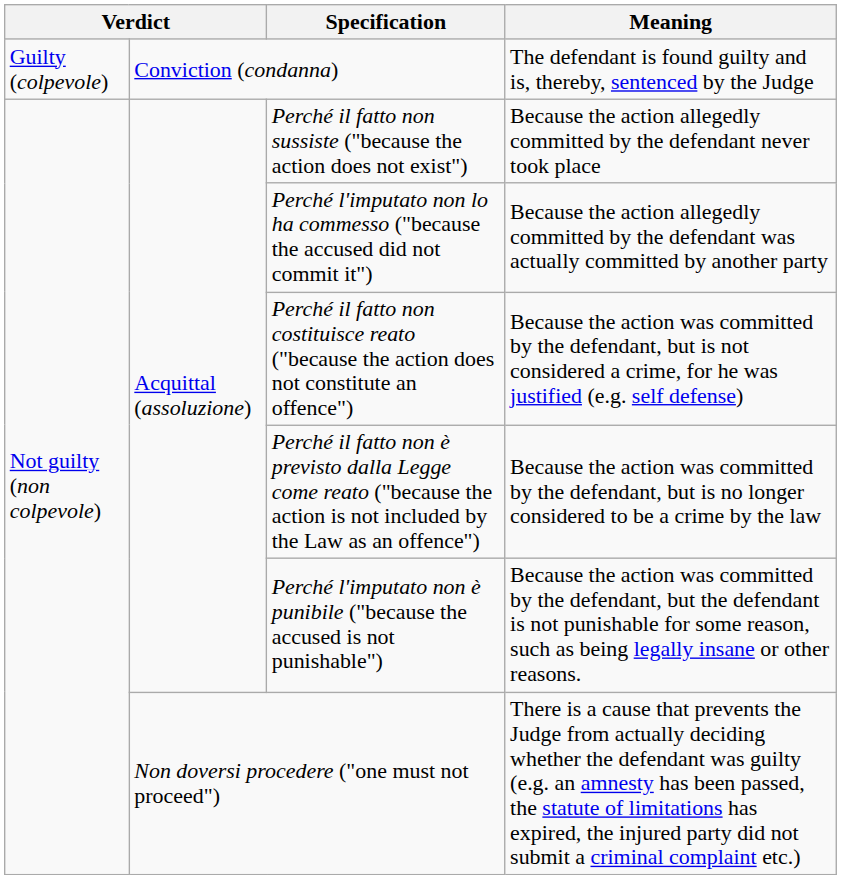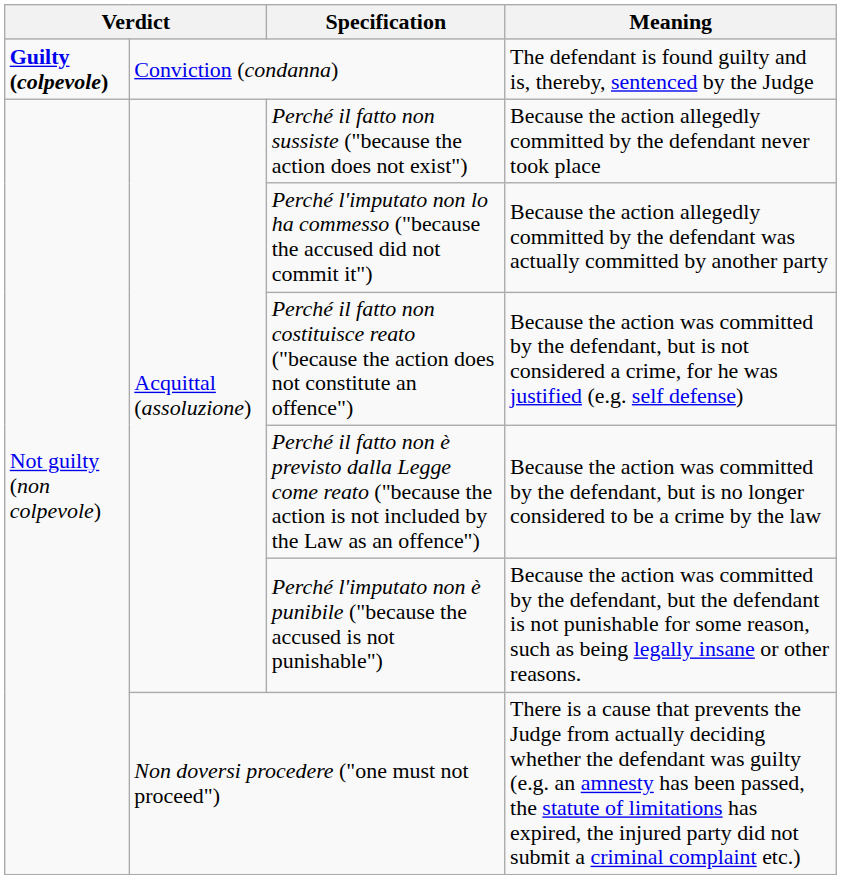(59, 68) normal -> (59, 68) bold
